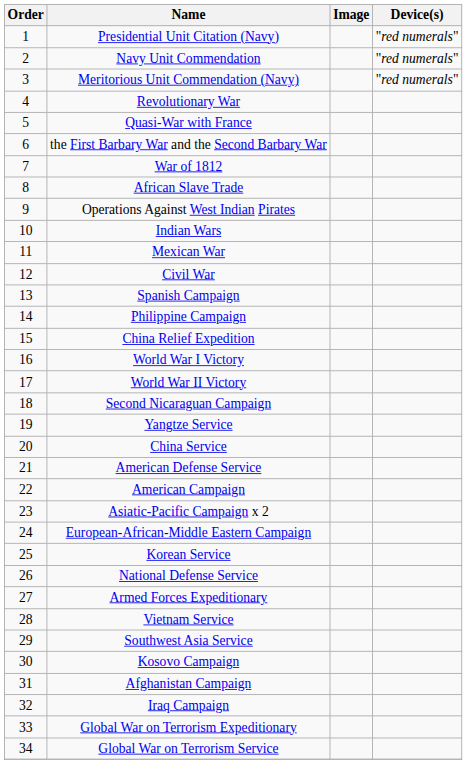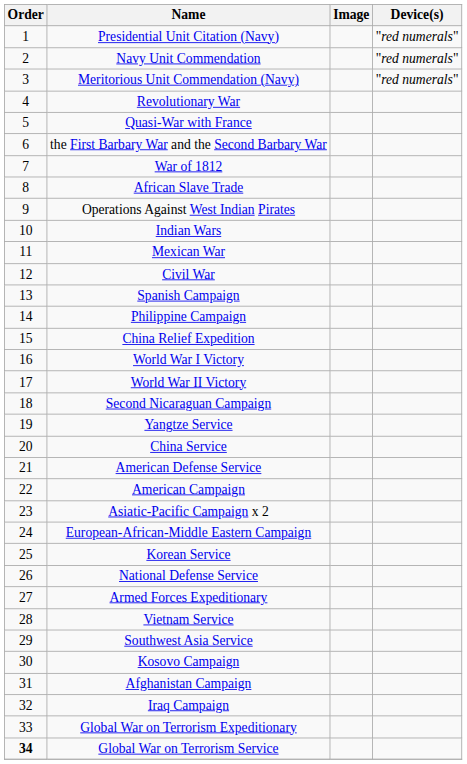(26, 748) normal -> (26, 748) bold
